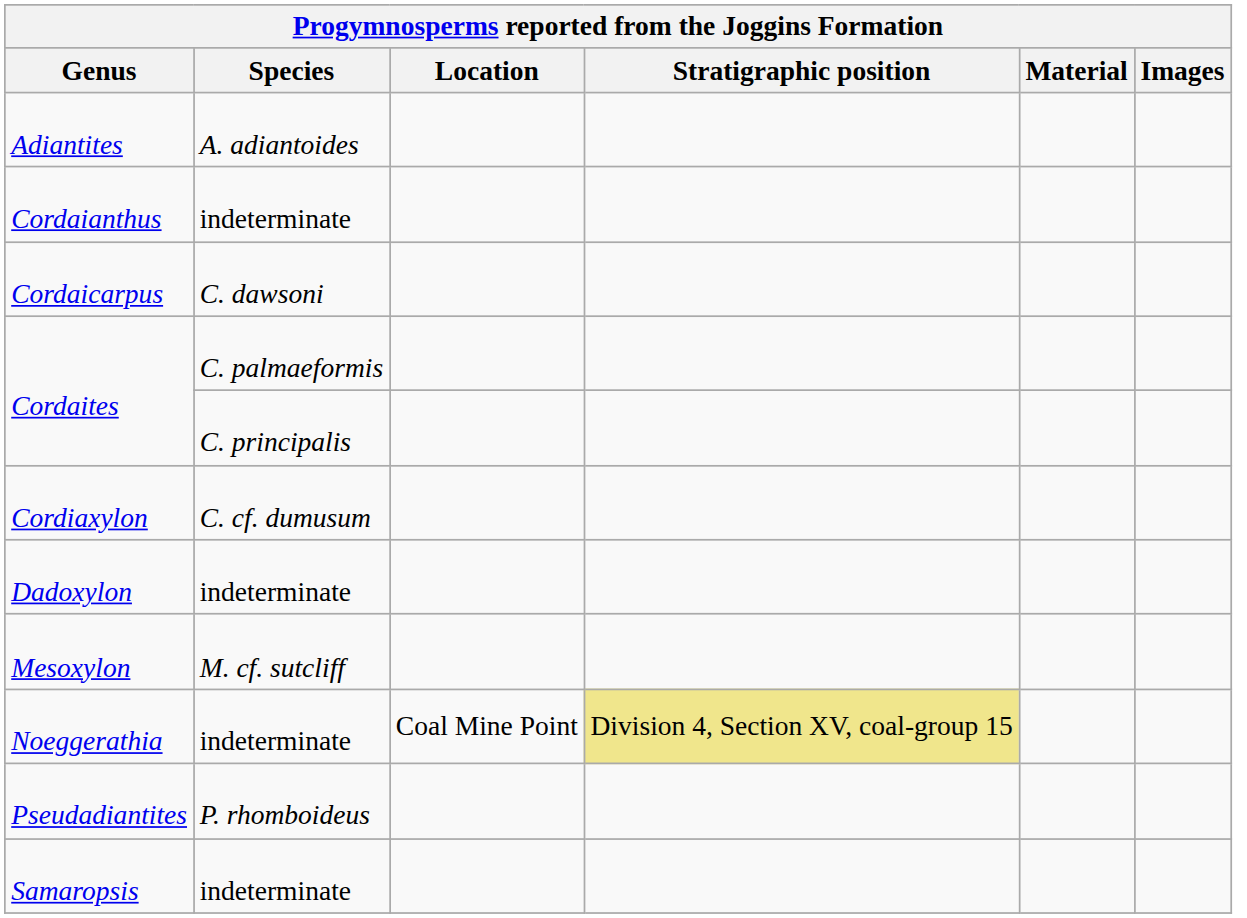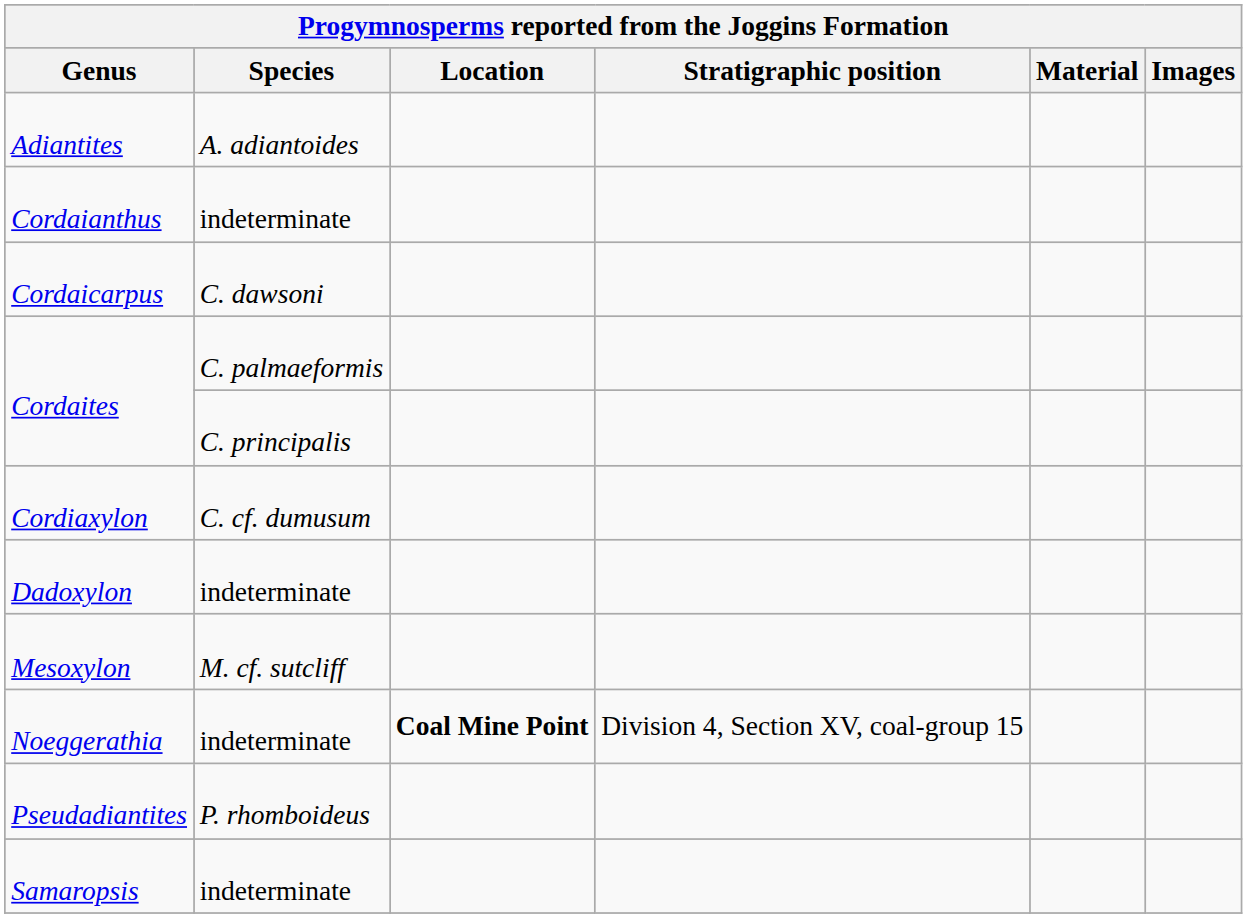(487, 725) normal -> (492, 725) bold
(802, 725) khaki background -> (812, 725) no background
